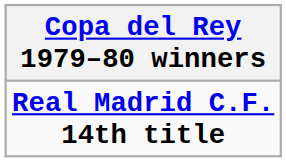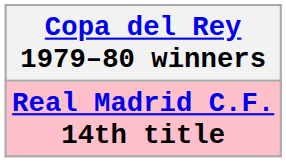(143, 119) no background -> (143, 119) pink background
